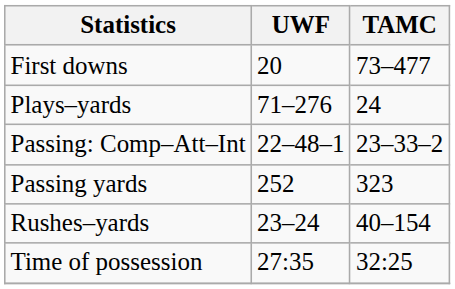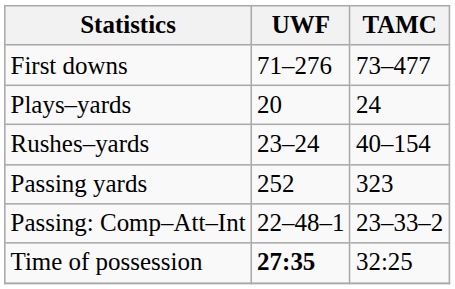(270, 64) 20 -> (295, 64) 71–276
(295, 104) 71–276 -> (270, 104) 20
rows swapped: (80, 223) <-> (128, 144)
(286, 262) normal -> (286, 262) bold
